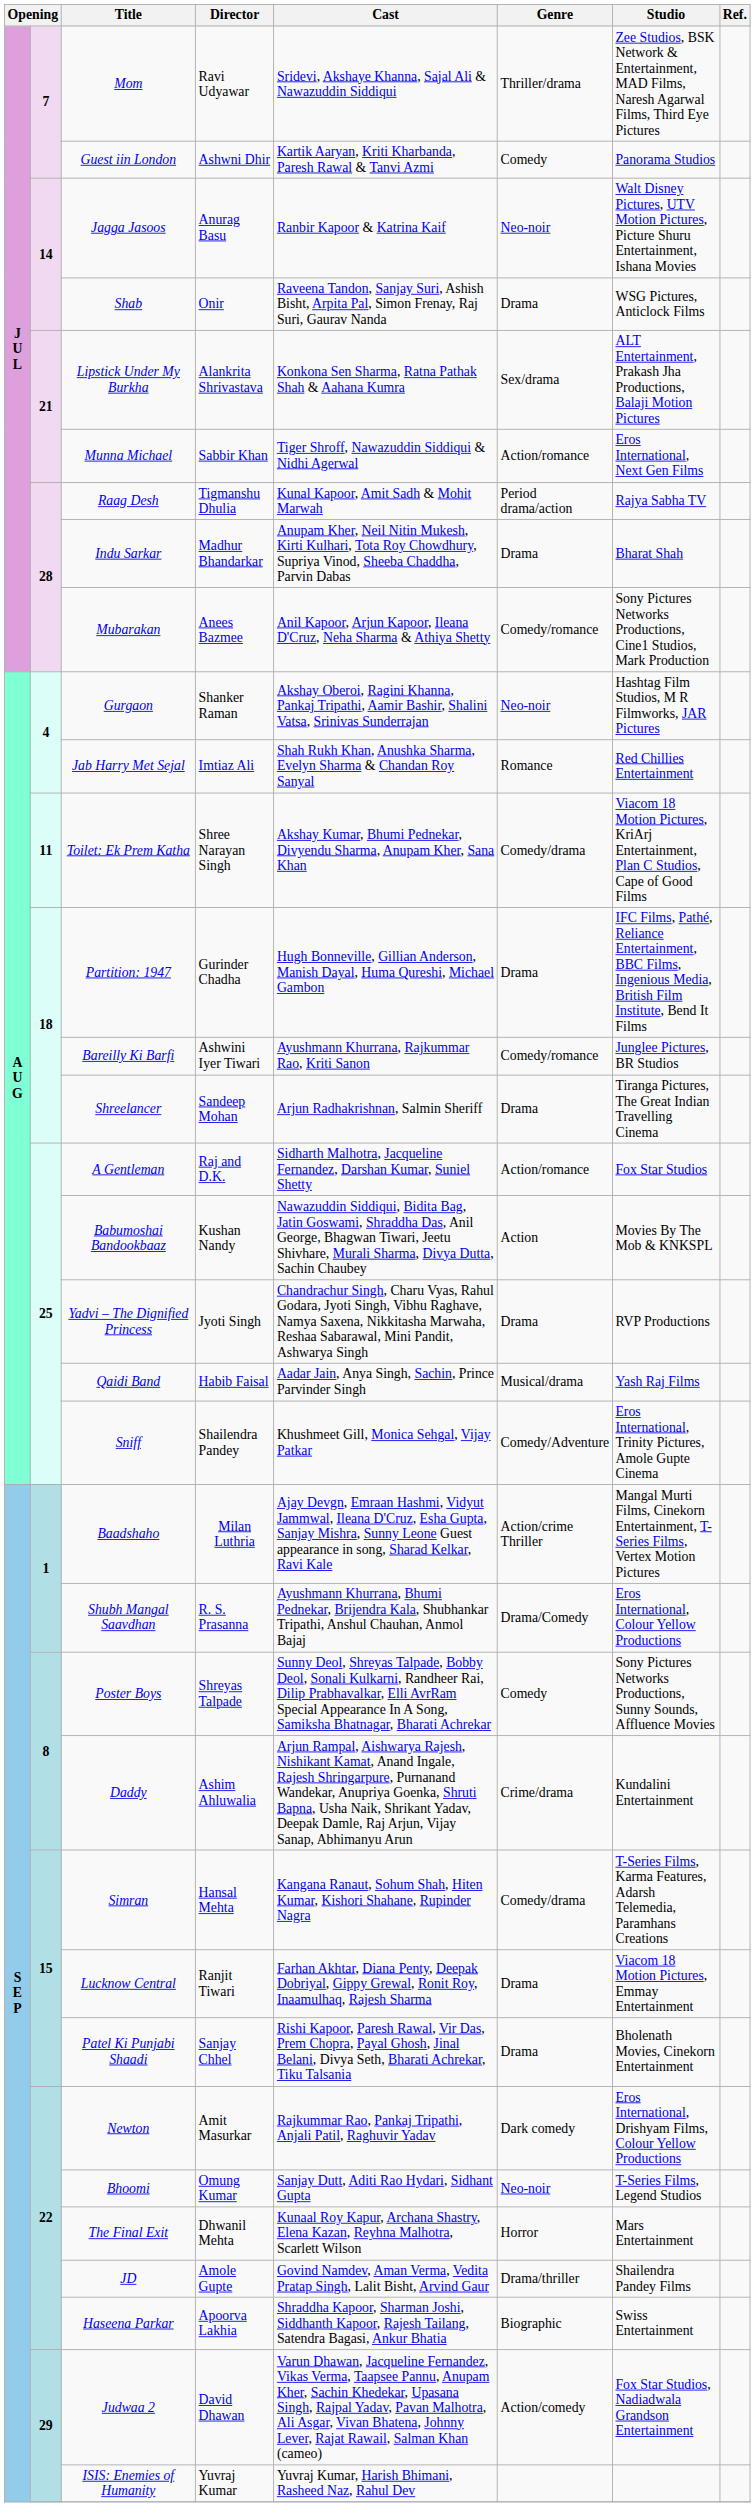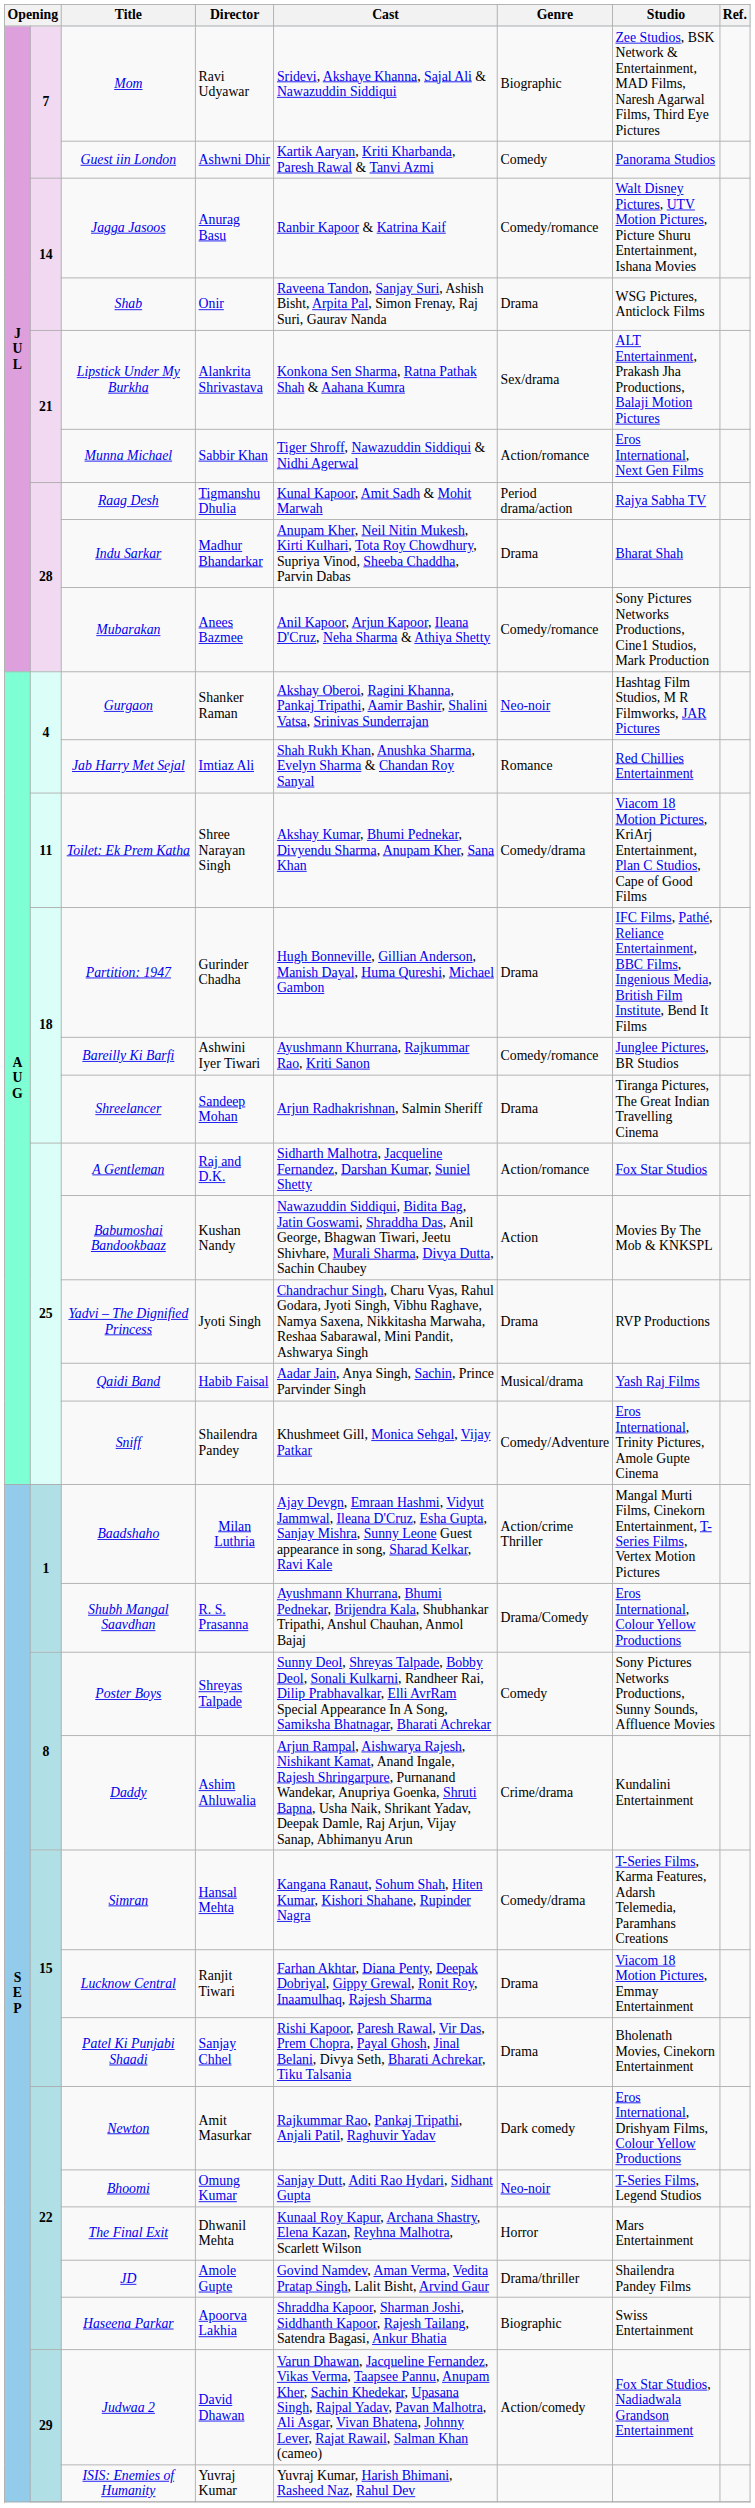(541, 83) Thriller/drama -> (531, 83) Biographic
(525, 227) Neo-noir -> (549, 227) Comedy/romance
